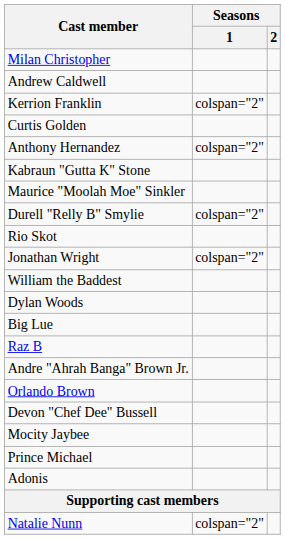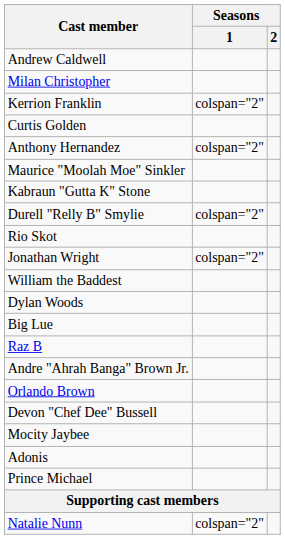rows swapped: (57, 81) <-> (59, 59)
rows swapped: (79, 170) <-> (96, 192)
rows swapped: (50, 457) <-> (28, 479)
